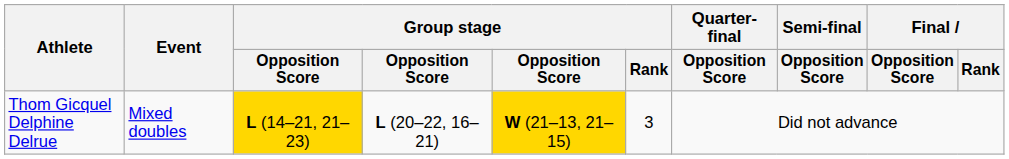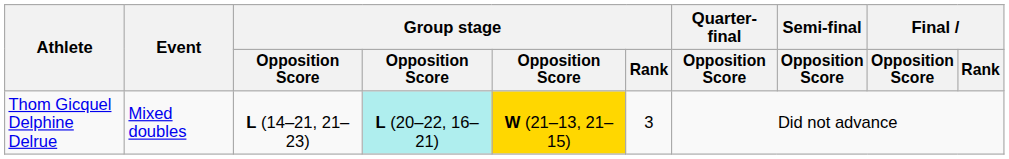(298, 132) gold background -> (298, 132) no background
(427, 132) no background -> (427, 132) paleturquoise background
